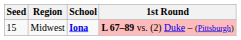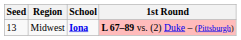(11, 27) 15 -> (11, 27) 13
